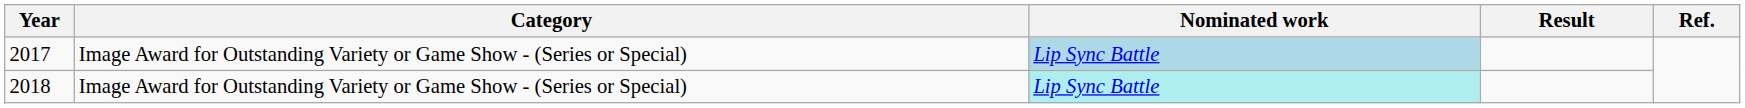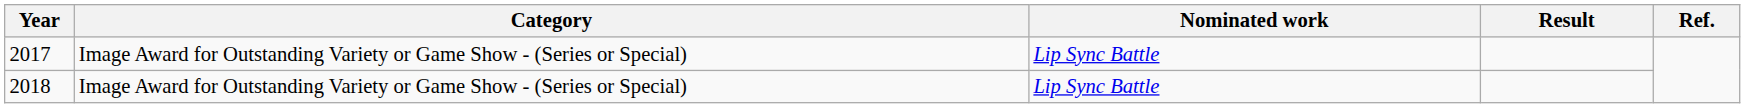(1096, 53) lightblue background -> (1096, 53) no background
(1096, 86) paleturquoise background -> (1096, 86) no background
